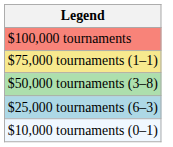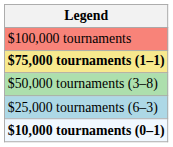(83, 61) normal -> (86, 61) bold
(83, 130) normal -> (86, 130) bold
